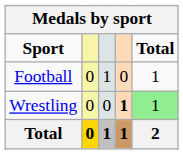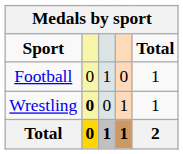(90, 105) normal -> (90, 105) bold
(124, 105) bold -> (124, 105) normal
(155, 105) lightgreen background -> (155, 105) no background
